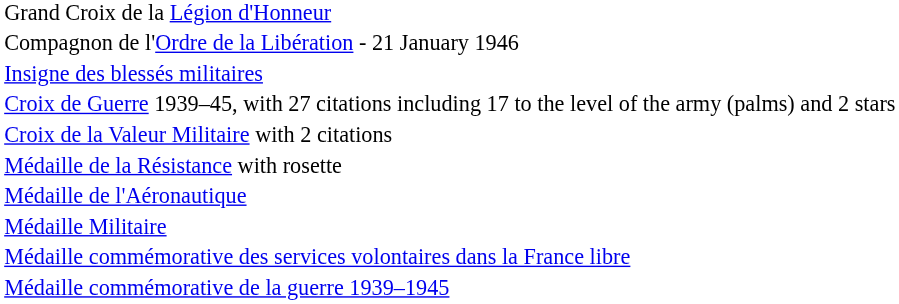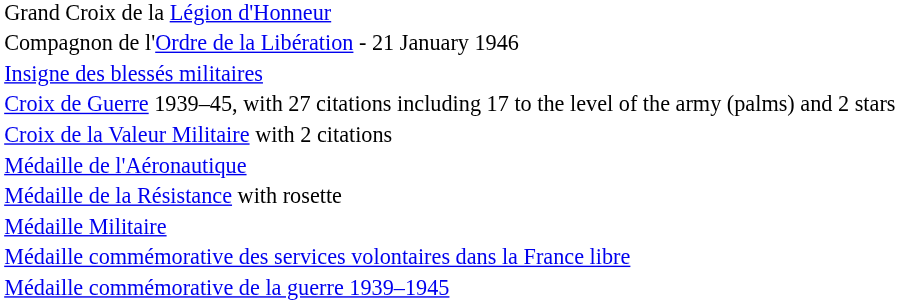(173, 165) Médaille de la Résistance with rosette -> (125, 165) Médaille de l'Aéronautique
(125, 195) Médaille de l'Aéronautique -> (173, 195) Médaille de la Résistance with rosette
